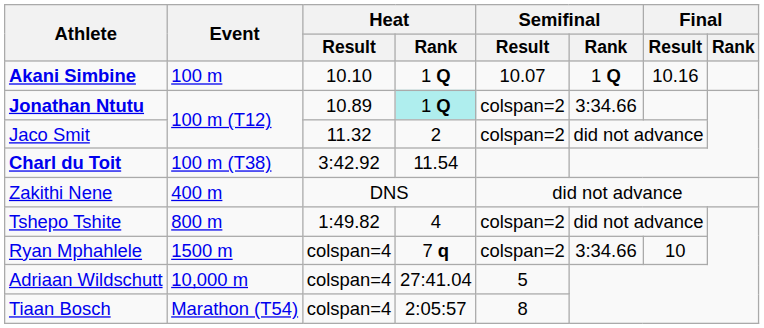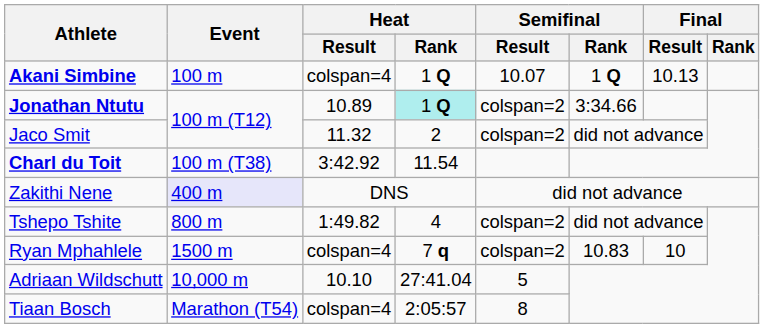(349, 76) 10.10 -> (349, 76) colspan=4
(675, 76) 10.16 -> (675, 76) 10.13
(197, 193) no background -> (197, 193) lavender background
(606, 251) 3:34.66 -> (606, 251) 10.83
(349, 280) colspan=4 -> (349, 280) 10.10
